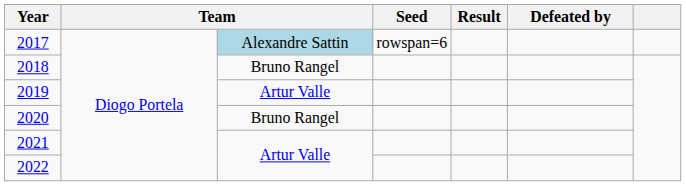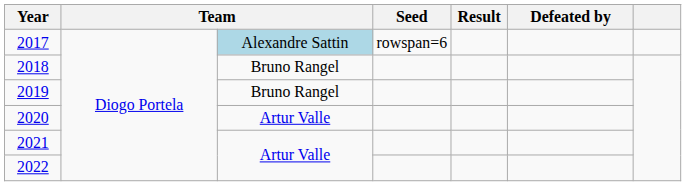(295, 92) Artur Valle -> (295, 92) Bruno Rangel
(295, 117) Bruno Rangel -> (295, 117) Artur Valle
